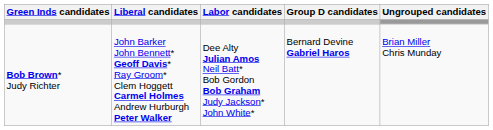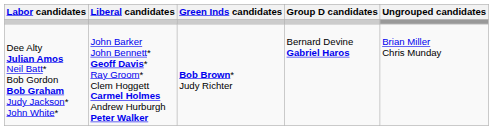columns swapped: (242, 12) <-> (58, 12)
